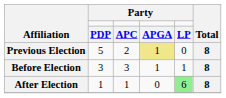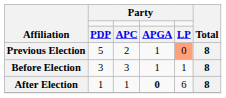(157, 51) khaki background -> (157, 51) no background
(184, 51) no background -> (184, 51) lightsalmon background
(157, 84) normal -> (157, 84) bold
(184, 84) lightgreen background -> (184, 84) no background
